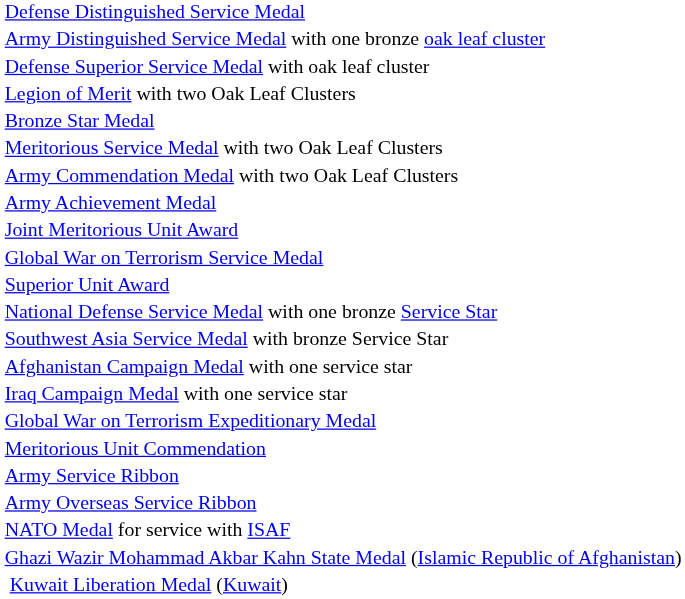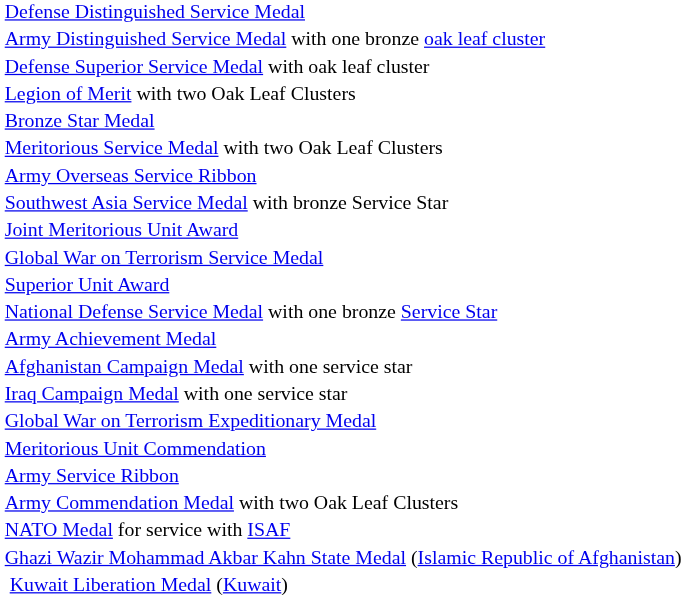(231, 175) Army Commendation Medal with two Oak Leaf Clusters -> (131, 175) Army Overseas Service Ribbon
(111, 202) Army Achievement Medal -> (226, 202) Southwest Asia Service Medal with bronze Service Star
(226, 339) Southwest Asia Service Medal with bronze Service Star -> (111, 339) Army Achievement Medal
(131, 502) Army Overseas Service Ribbon -> (231, 502) Army Commendation Medal with two Oak Leaf Clusters
